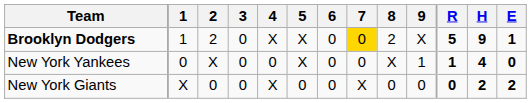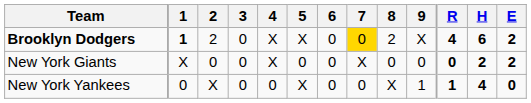(183, 39) normal -> (183, 39) bold
(452, 39) 5 -> (452, 39) 4
(482, 39) 9 -> (482, 39) 6
(512, 39) 1 -> (512, 39) 2
rows swapped: (69, 62) <-> (62, 86)
